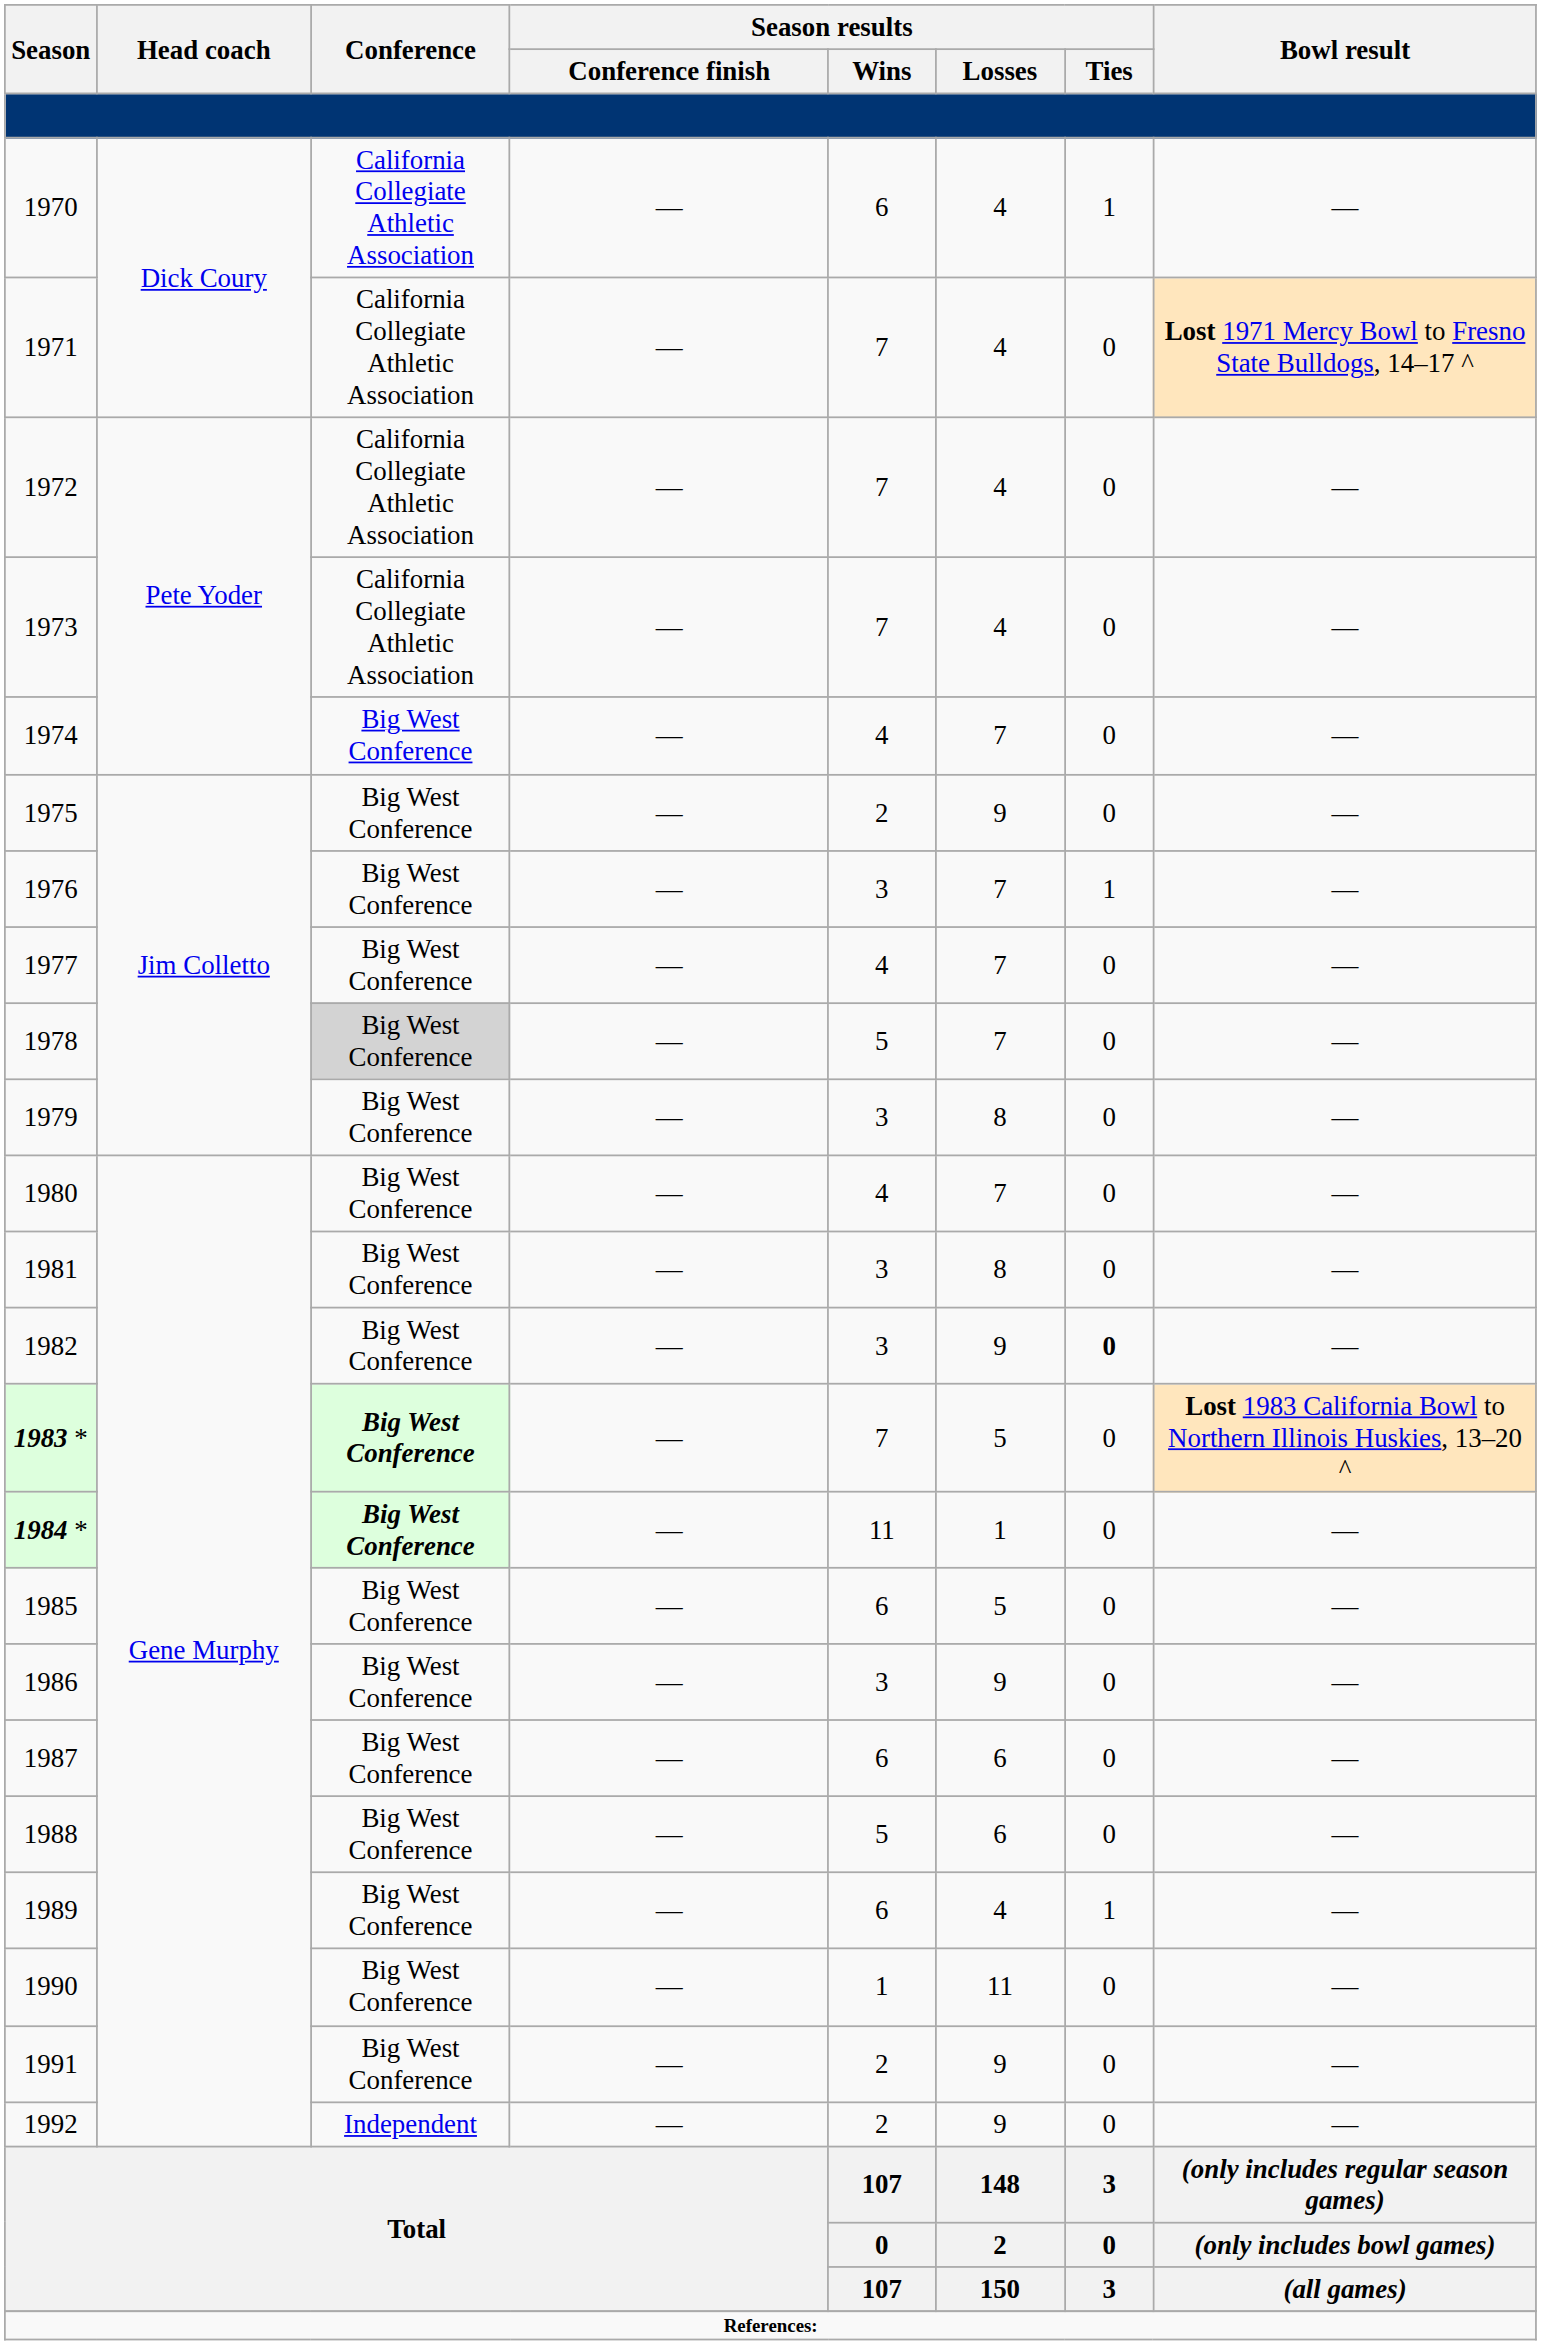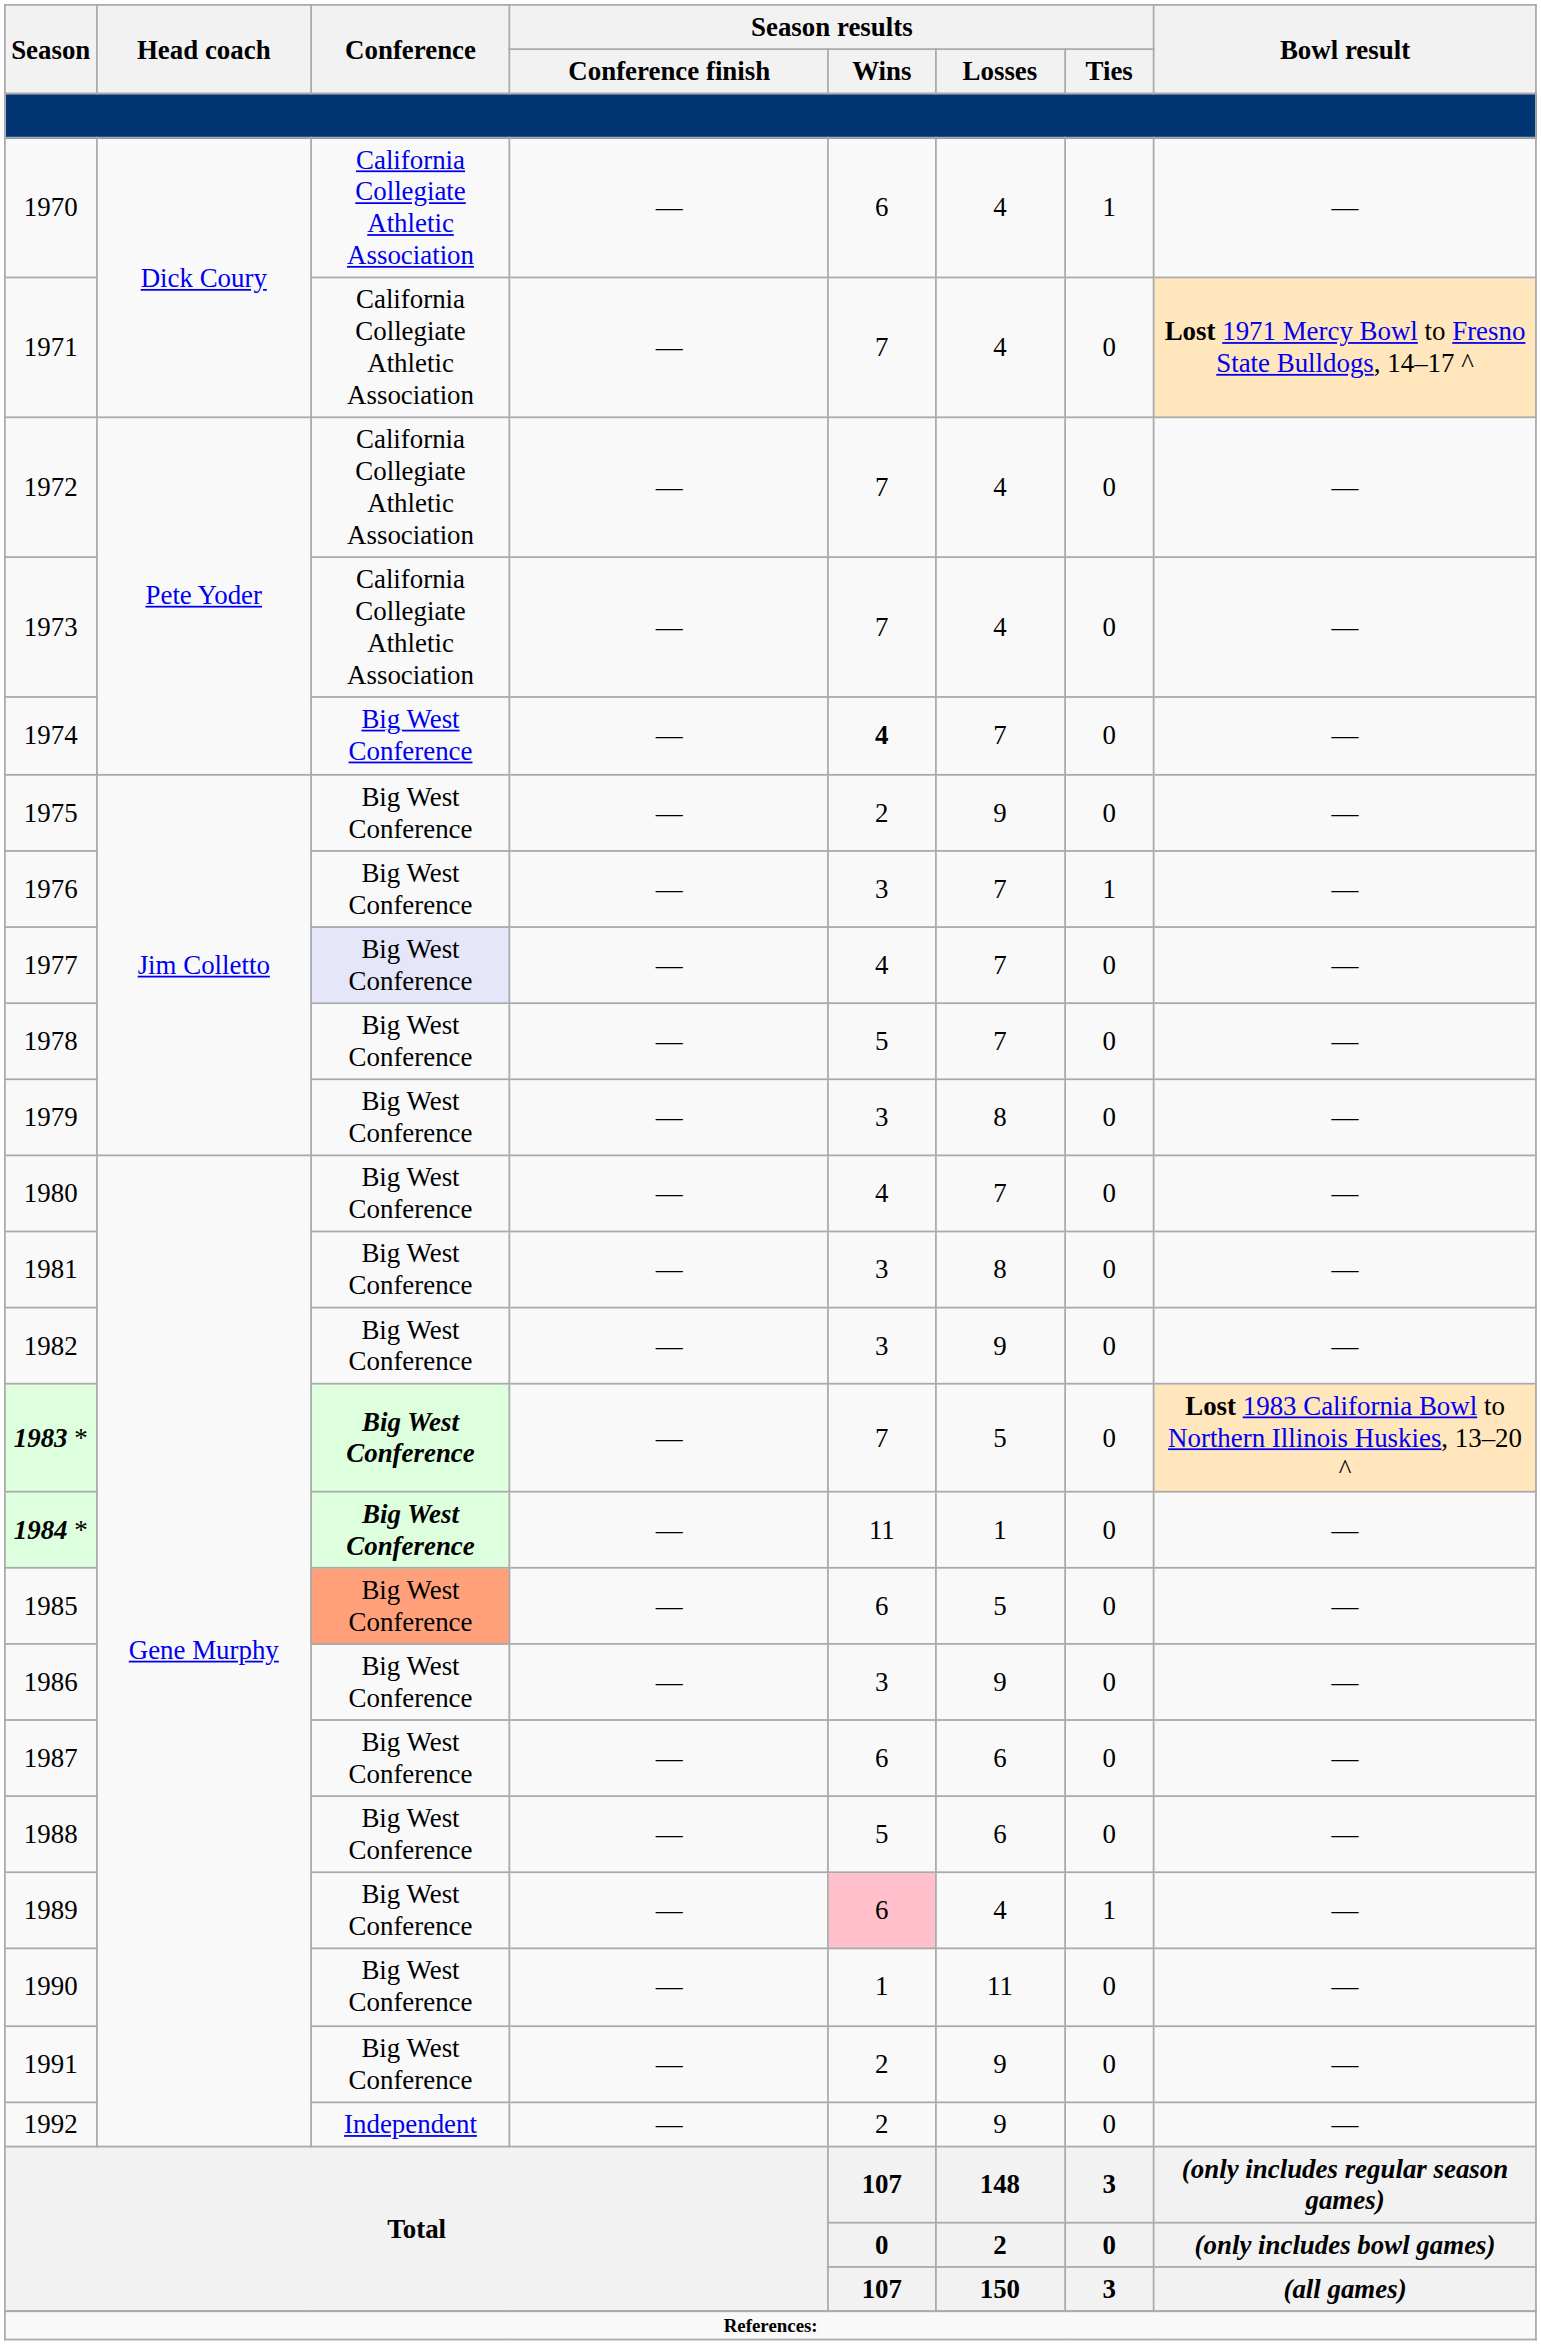(882, 735) normal -> (882, 735) bold
(411, 964) no background -> (411, 964) lavender background
(411, 1040) lightgrey background -> (411, 1040) no background
(1109, 1345) bold -> (1109, 1345) normal
(411, 1605) no background -> (411, 1605) lightsalmon background
(882, 1910) no background -> (882, 1910) pink background
